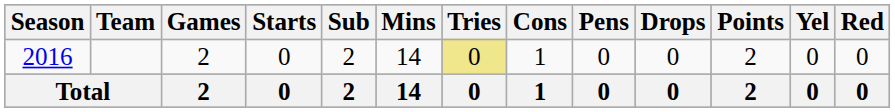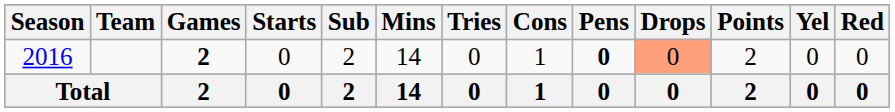(204, 56) normal -> (204, 56) bold
(474, 56) khaki background -> (474, 56) no background
(604, 56) normal -> (604, 56) bold
(673, 56) no background -> (673, 56) lightsalmon background
